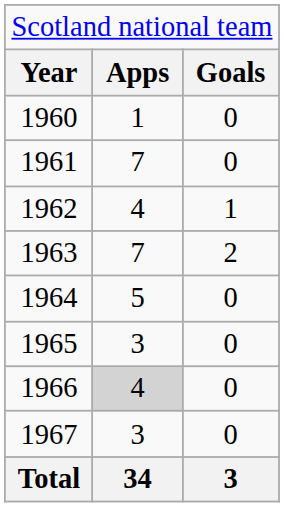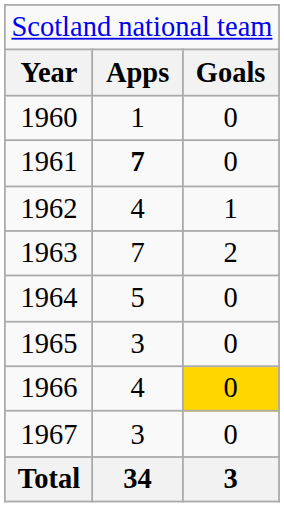(138, 162) normal -> (138, 162) bold
(138, 388) lightgrey background -> (138, 388) no background
(231, 388) no background -> (231, 388) gold background
